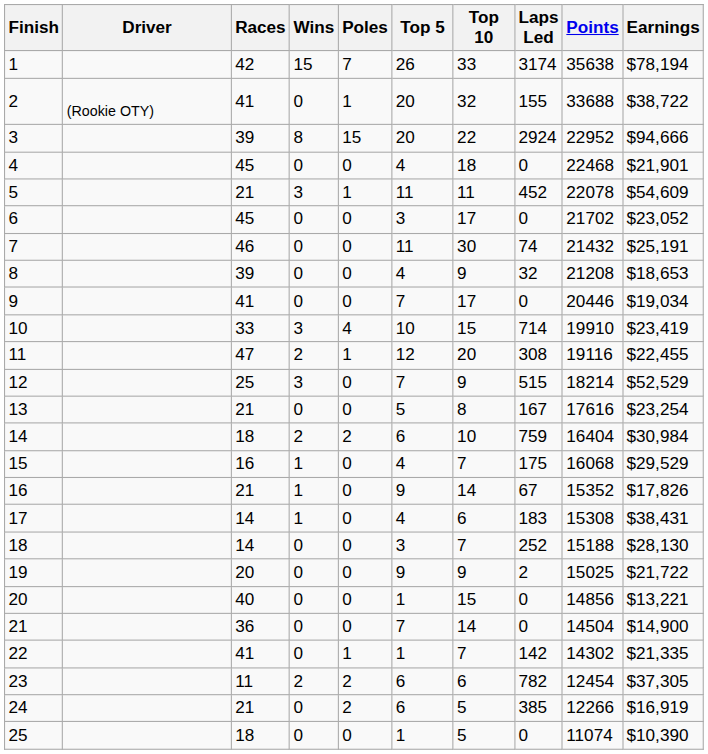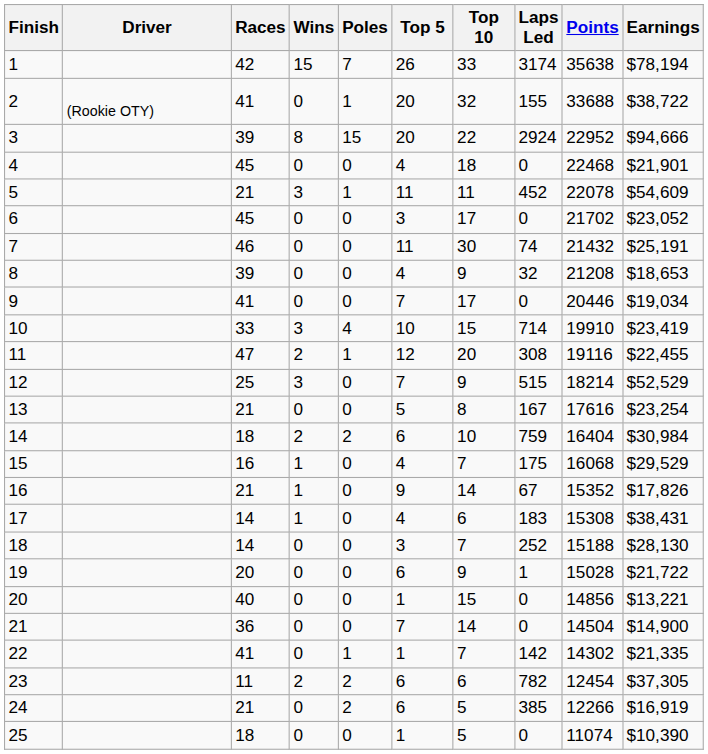(400, 572) 9 -> (400, 572) 6
(523, 572) 2 -> (523, 572) 1
(590, 572) 15025 -> (590, 572) 15028
